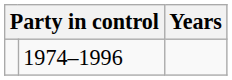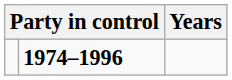(73, 57) normal -> (73, 57) bold
